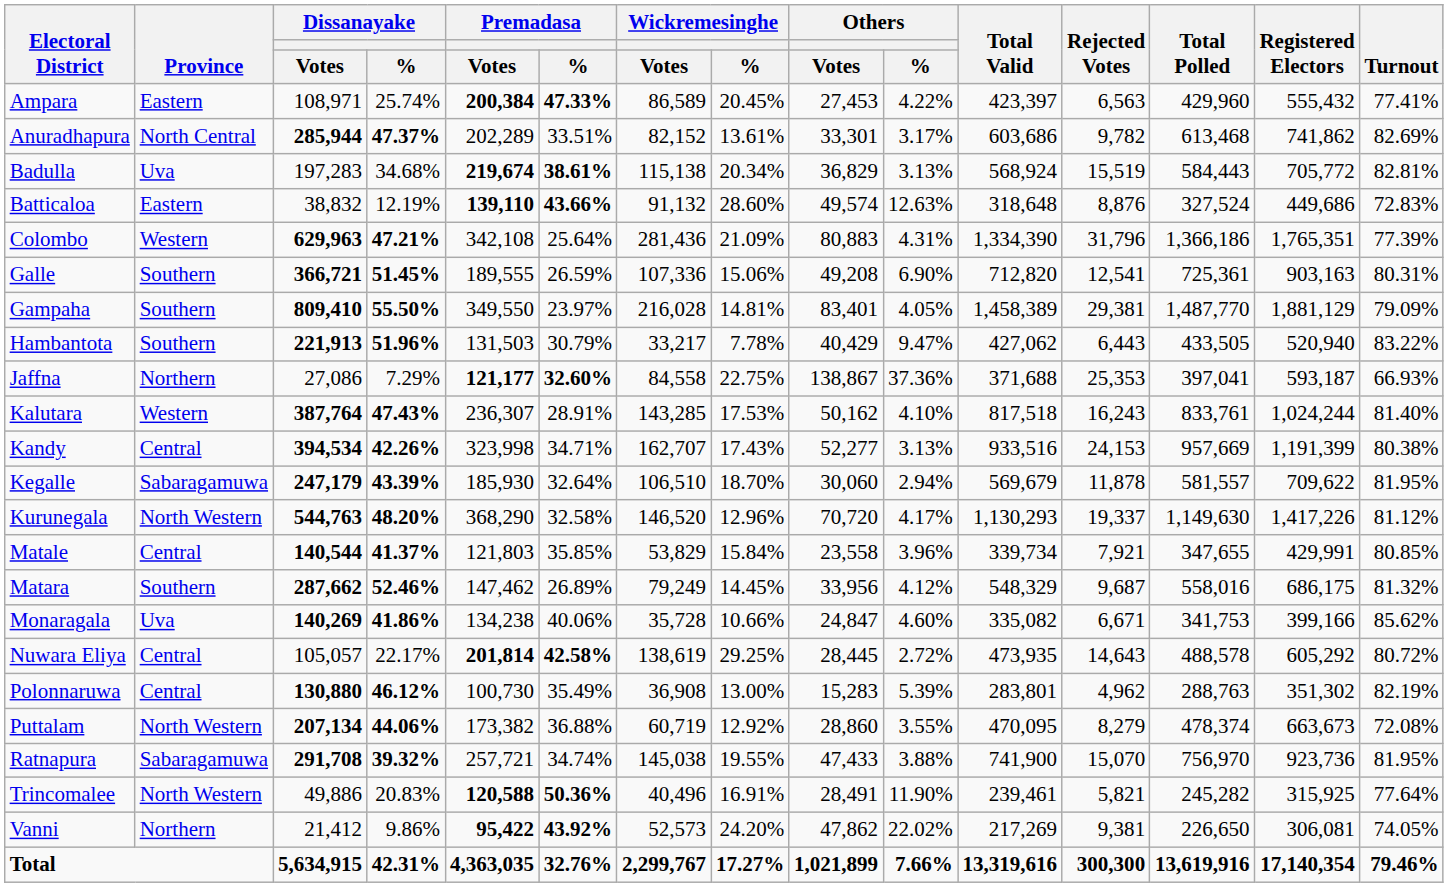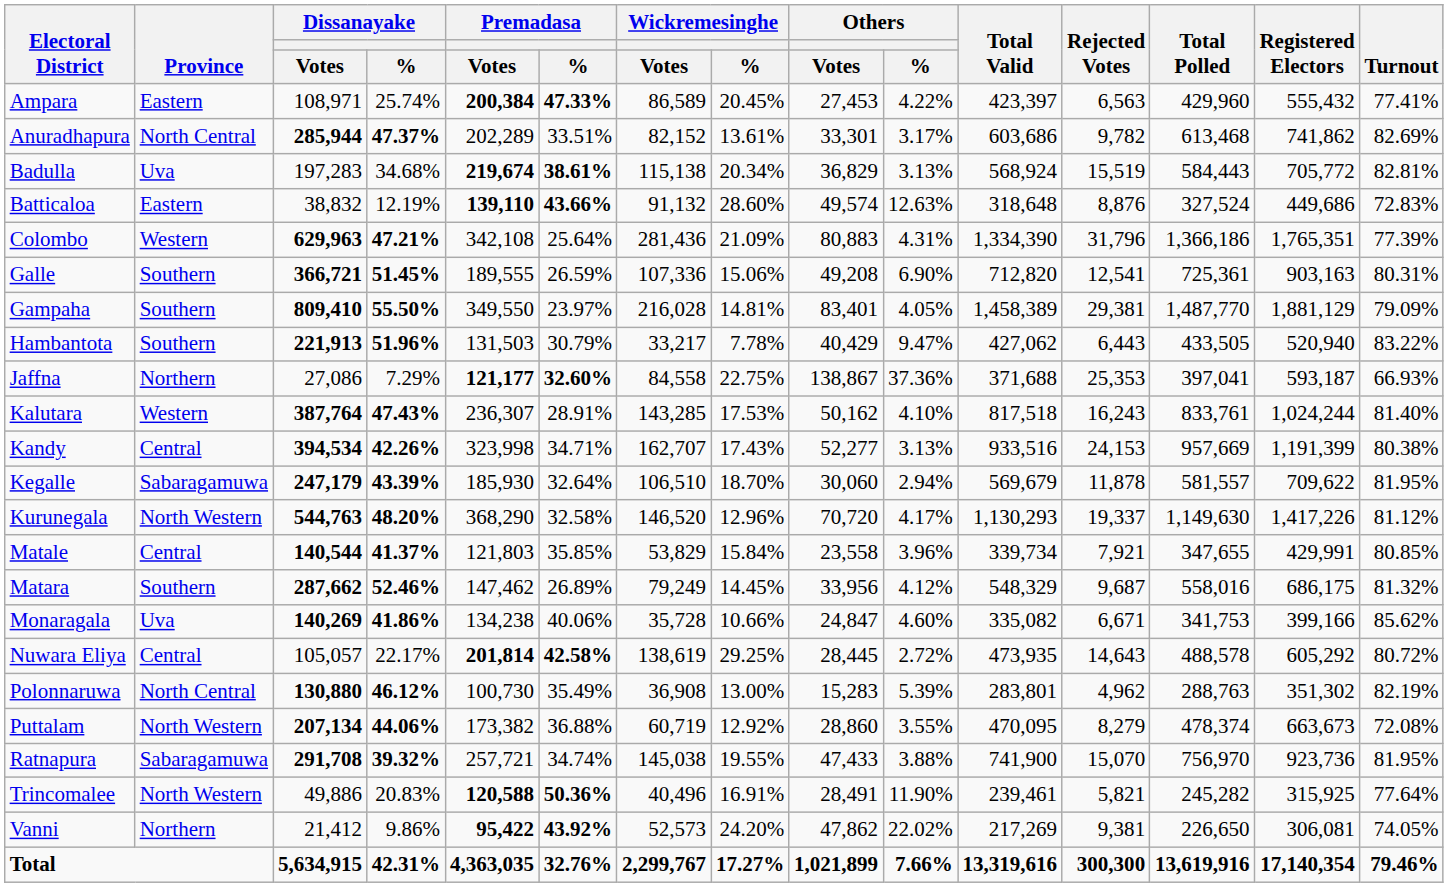(171, 690) Central -> (198, 690) North Central
